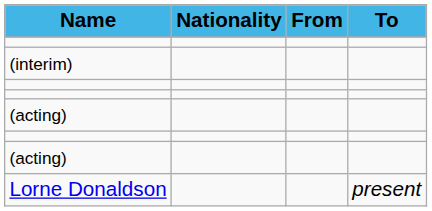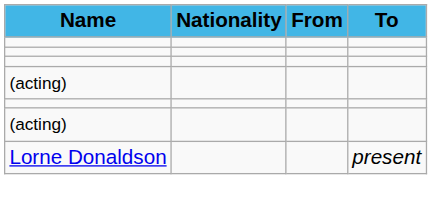- row: (41, 64)
